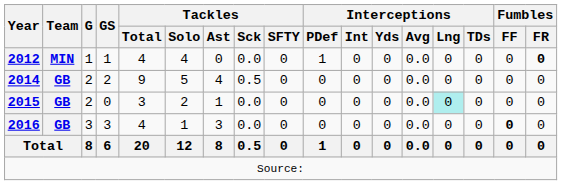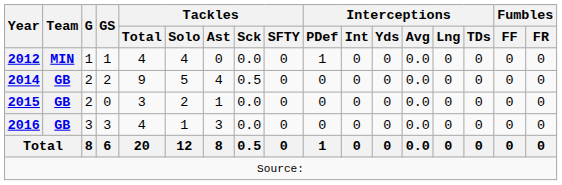(541, 59) bold -> (541, 59) normal
(448, 103) paleturquoise background -> (448, 103) no background
(510, 125) bold -> (510, 125) normal
